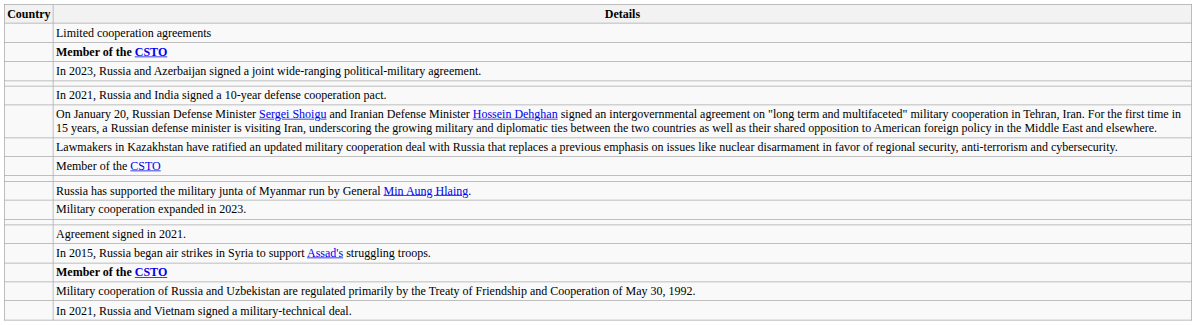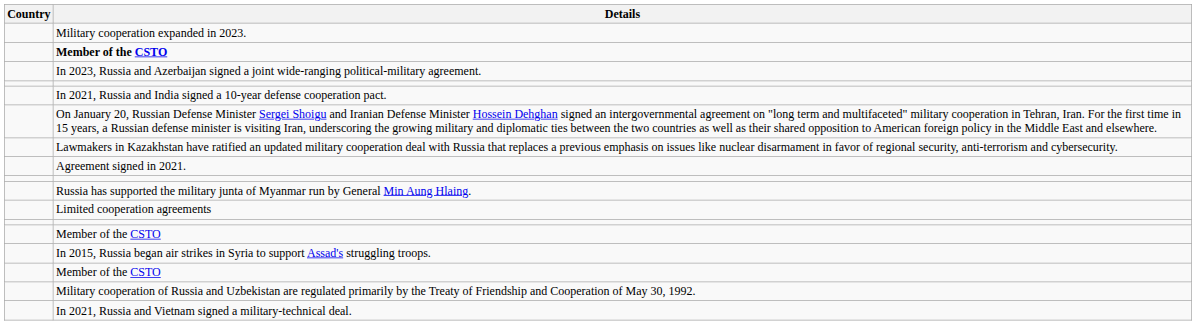(134, 33) Limited cooperation agreements -> (151, 33) Military cooperation expanded in 2023.
(108, 166) Member of the CSTO -> (121, 166) Agreement signed in 2021.
(151, 209) Military cooperation expanded in 2023. -> (134, 209) Limited cooperation agreements
(121, 234) Agreement signed in 2021. -> (108, 234) Member of the CSTO
(112, 272) bold -> (108, 272) normal
